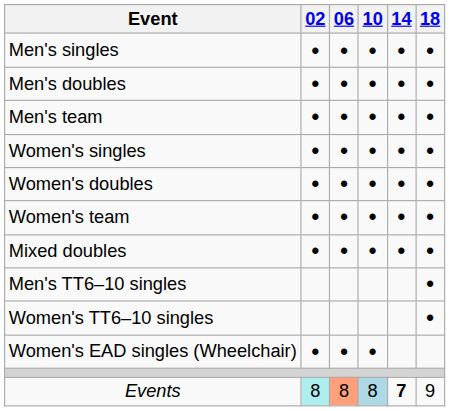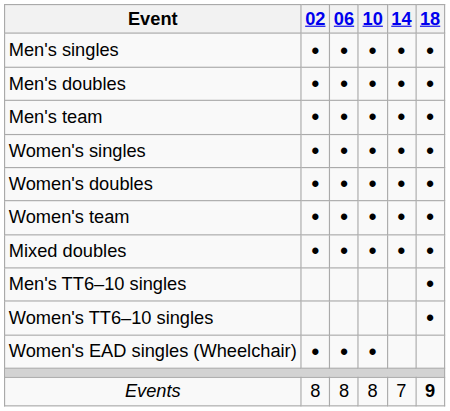(315, 391) paleturquoise background -> (315, 391) no background
(344, 391) lightsalmon background -> (344, 391) no background
(373, 391) lightblue background -> (373, 391) no background
(401, 391) bold -> (401, 391) normal
(430, 391) normal -> (430, 391) bold
